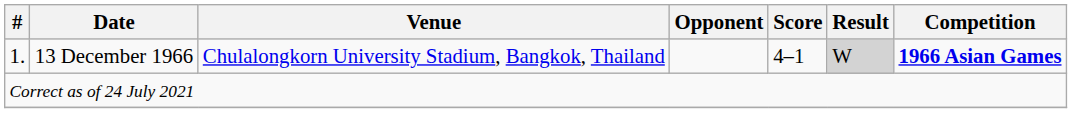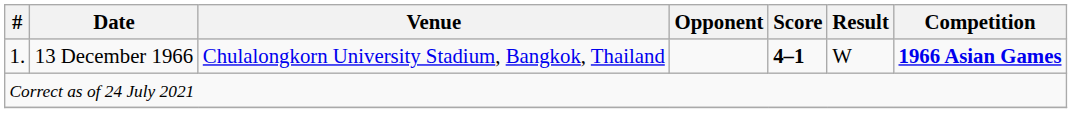(789, 56) normal -> (789, 56) bold
(842, 56) lightgrey background -> (842, 56) no background
